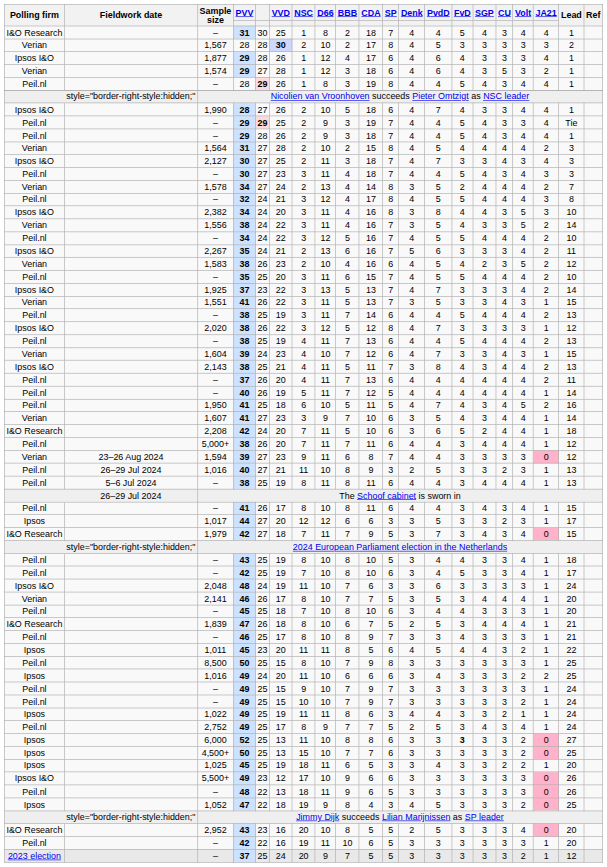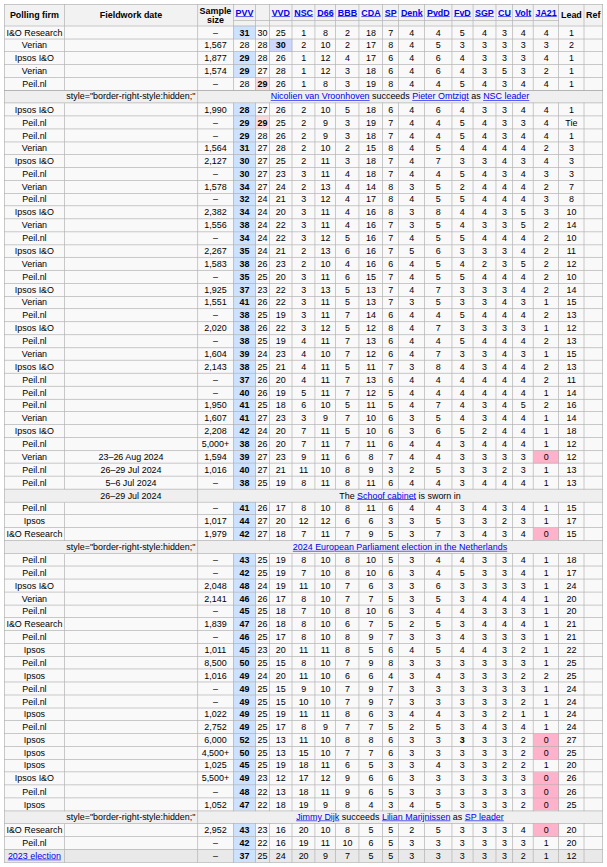(438, 110) 7 -> (438, 110) 6
(34, 431) I&O Research -> (34, 431) Ipsos I&O
(391, 676) 6 -> (391, 676) 4
(325, 779) 10 -> (325, 779) 12
